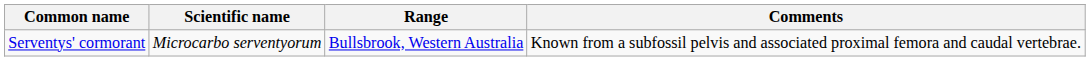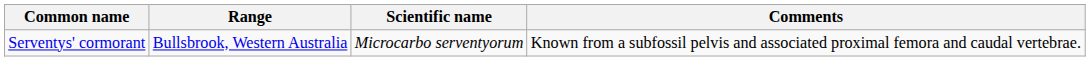columns swapped: (237, 17) <-> (426, 17)
